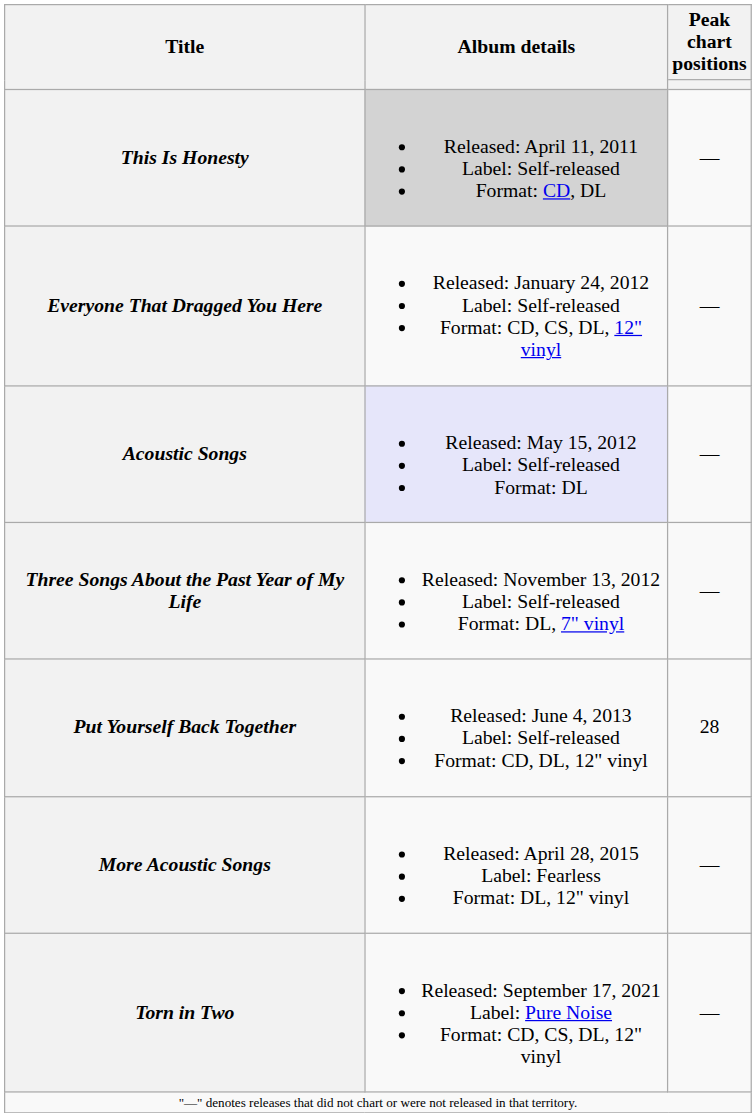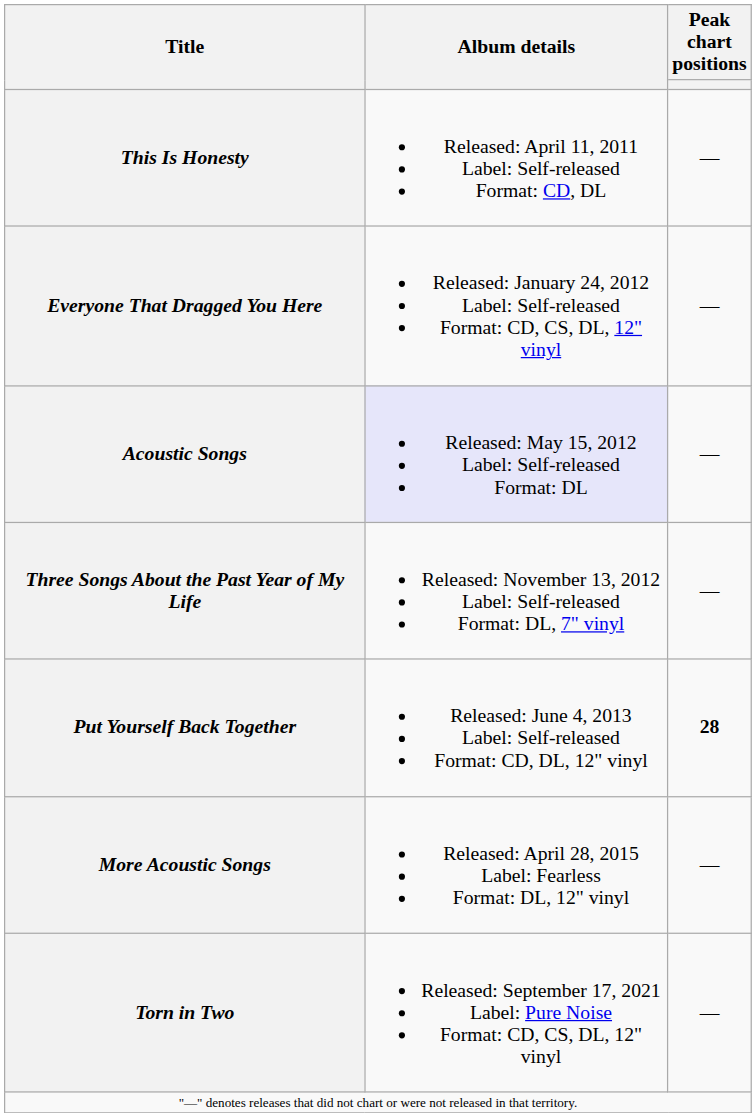(516, 169) lightgrey background -> (516, 169) no background
(710, 727) normal -> (710, 727) bold
